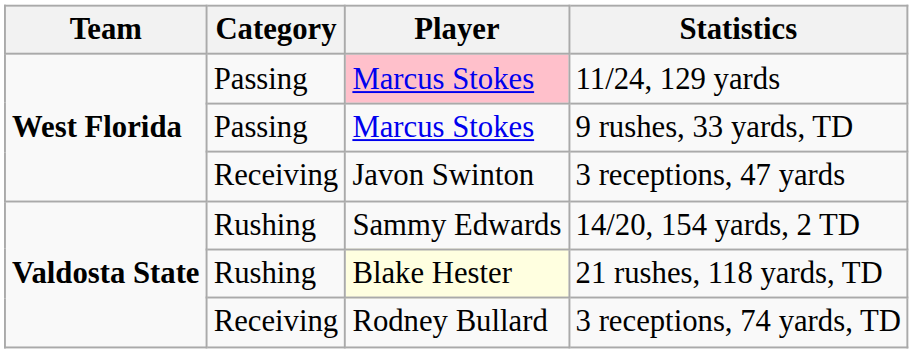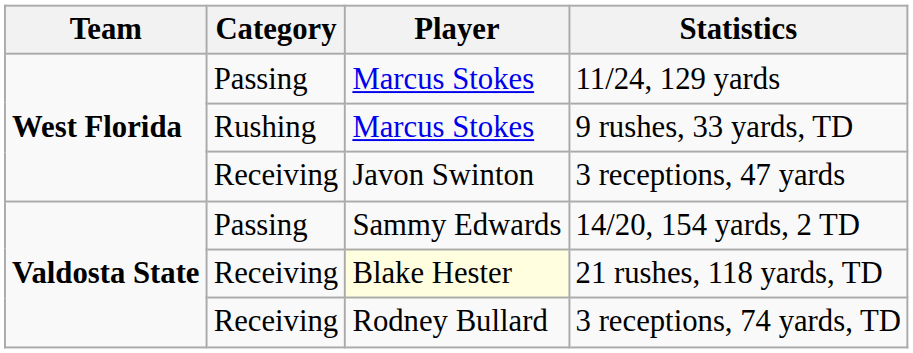(443, 78) pink background -> (443, 78) no background
(261, 127) Passing -> (265, 127) Rushing
(265, 224) Rushing -> (261, 224) Passing
(265, 273) Rushing -> (276, 273) Receiving
